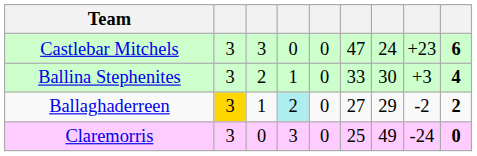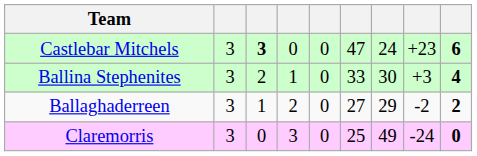(262, 48) normal -> (262, 48) bold
(230, 106) gold background -> (230, 106) no background
(293, 106) paleturquoise background -> (293, 106) no background
